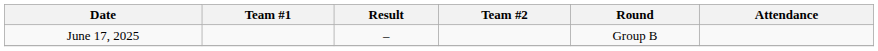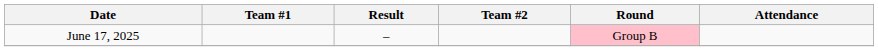(635, 35) no background -> (635, 35) pink background
